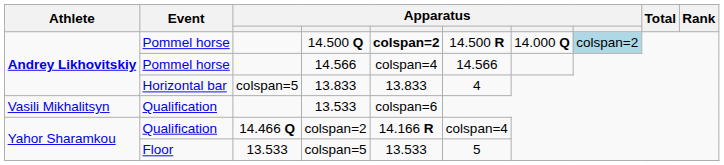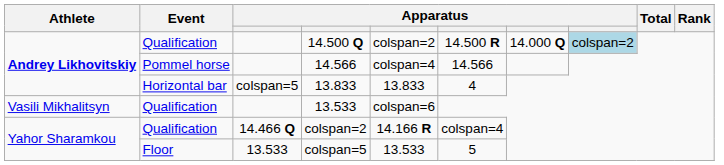(186, 43) Pommel horse -> (180, 43) Qualification
(406, 43) bold -> (404, 43) normal
